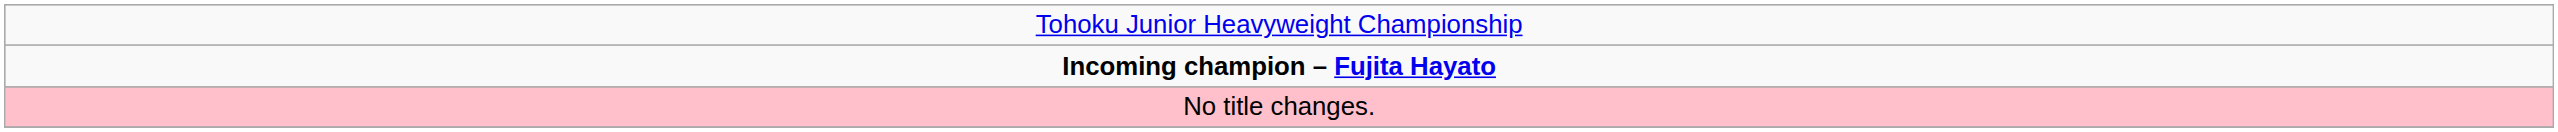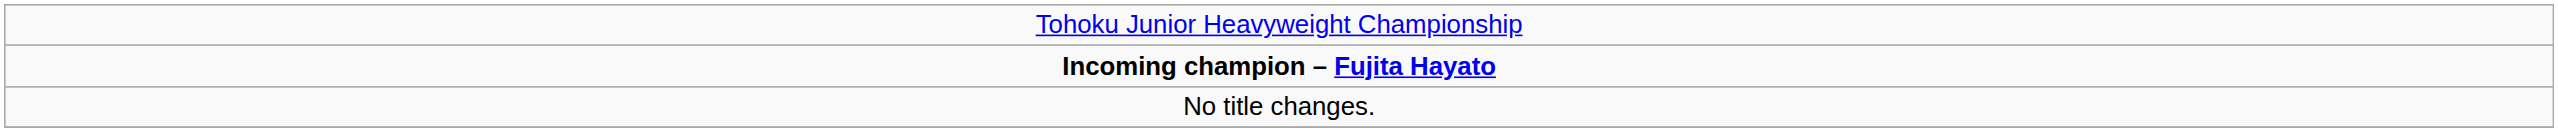(1279, 106) pink background -> (1279, 106) no background
